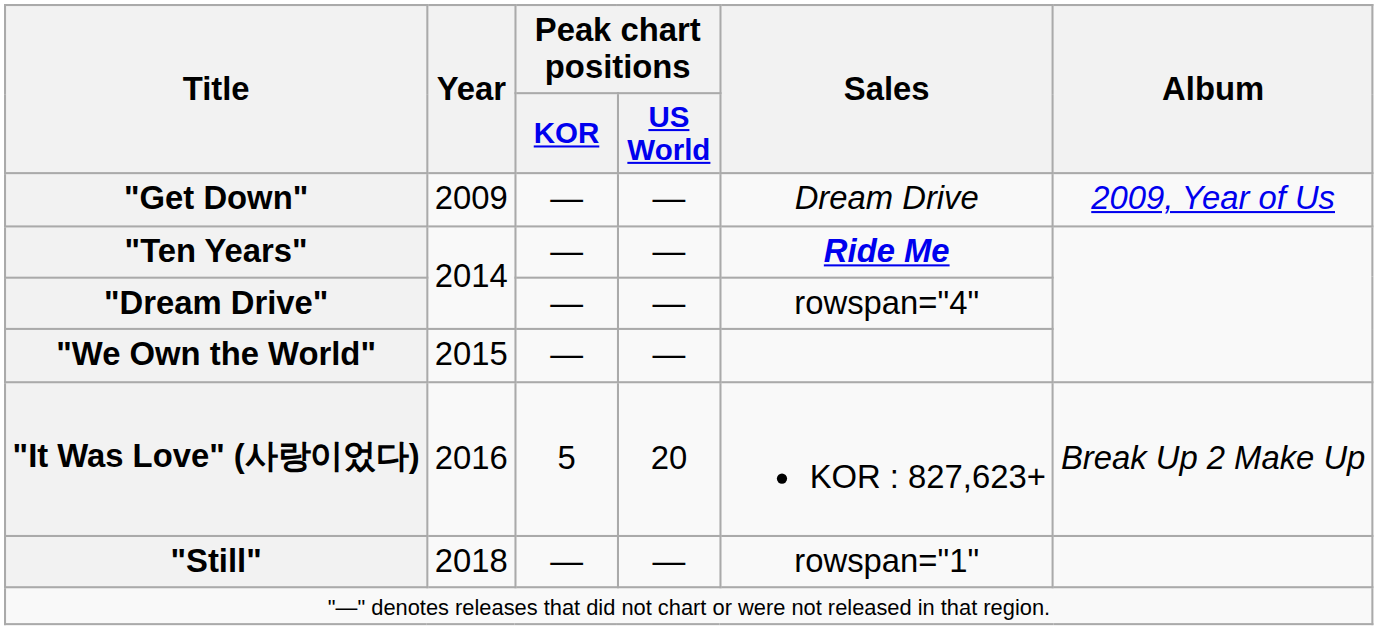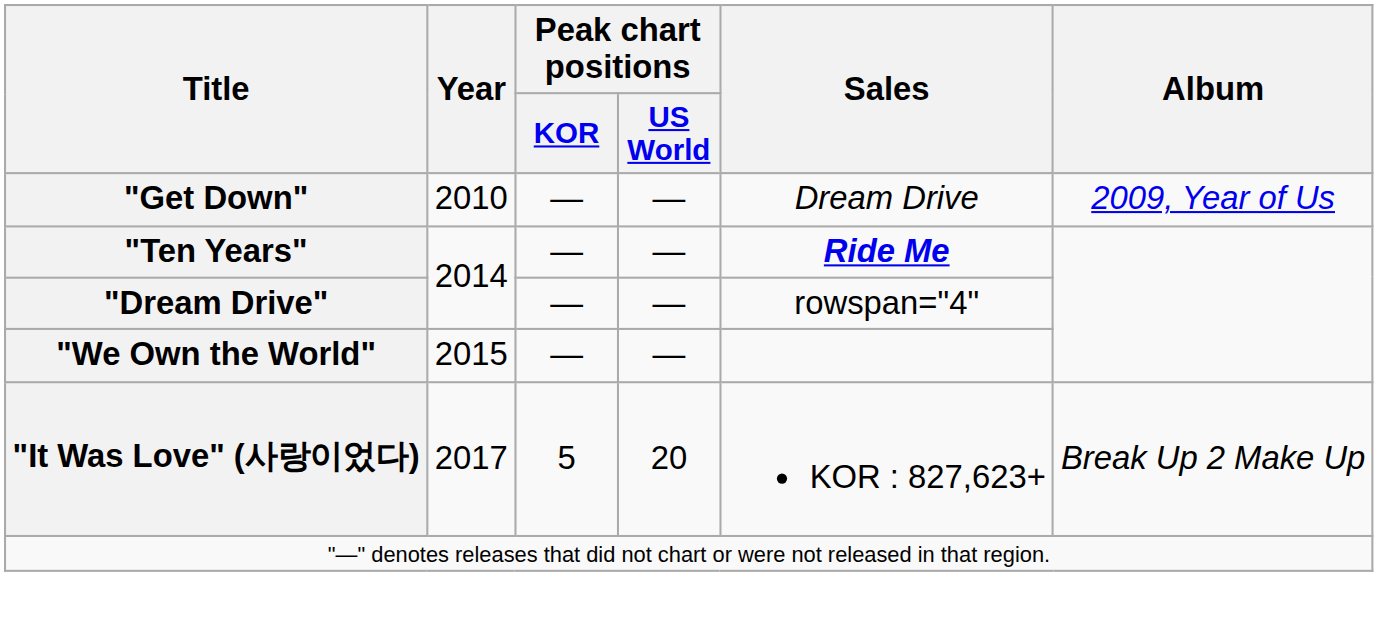(471, 198) 2009 -> (471, 198) 2010
(471, 458) 2016 -> (471, 458) 2017
- row: (216, 561)
